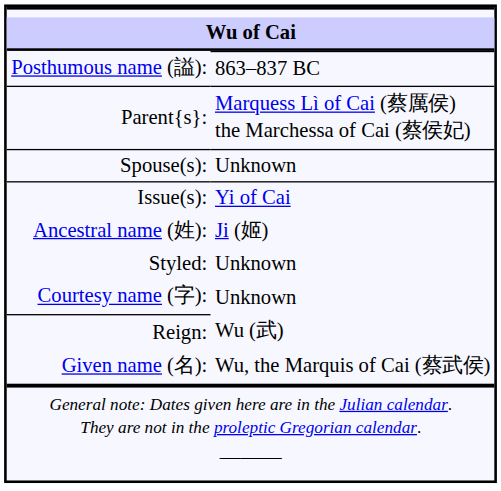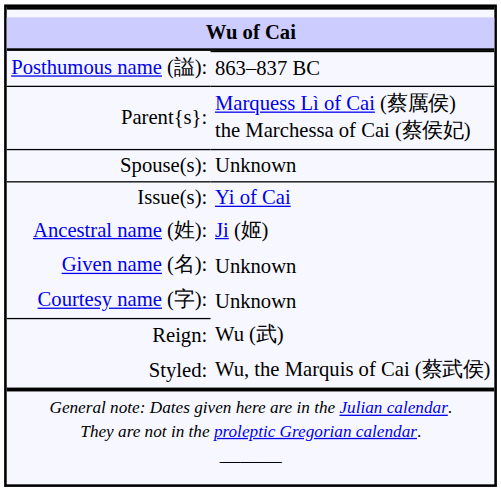(178, 263) Styled: -> (134, 264) Given name (名):
(134, 365) Given name (名): -> (178, 370) Styled:
